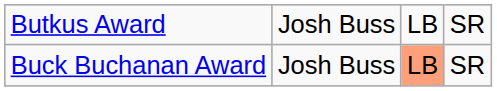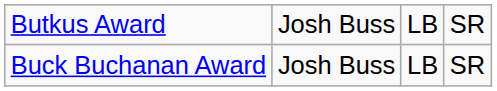(423, 65) lightsalmon background -> (423, 65) no background
